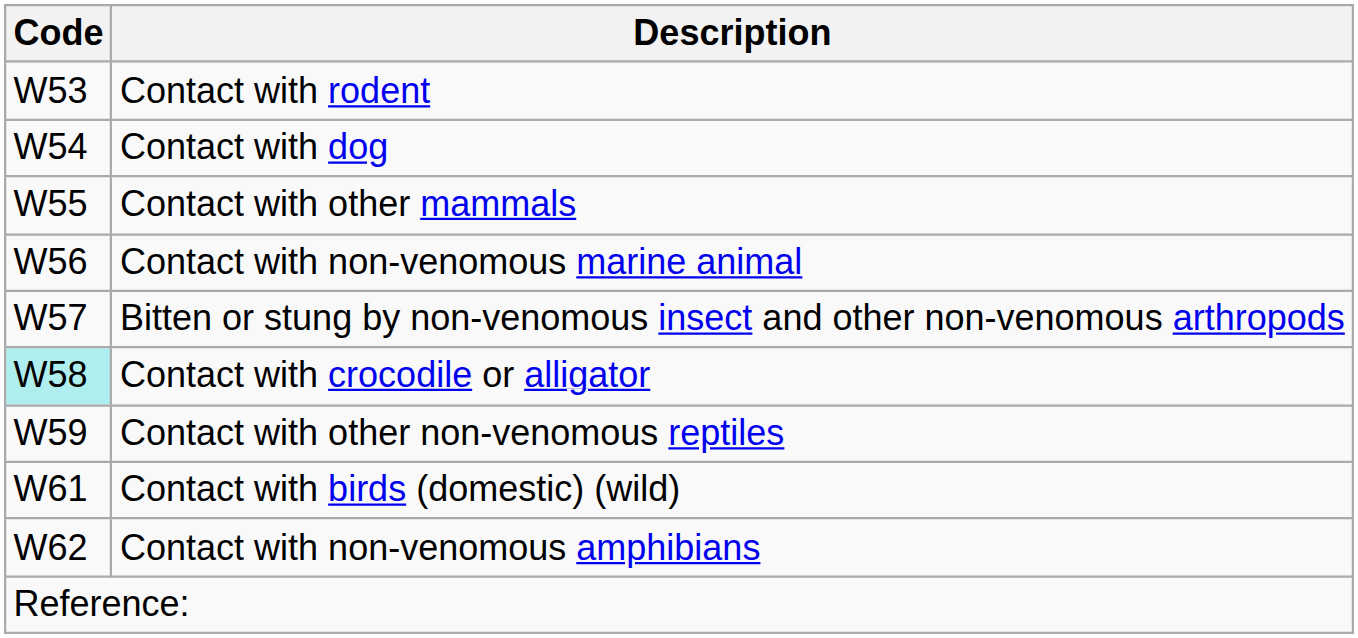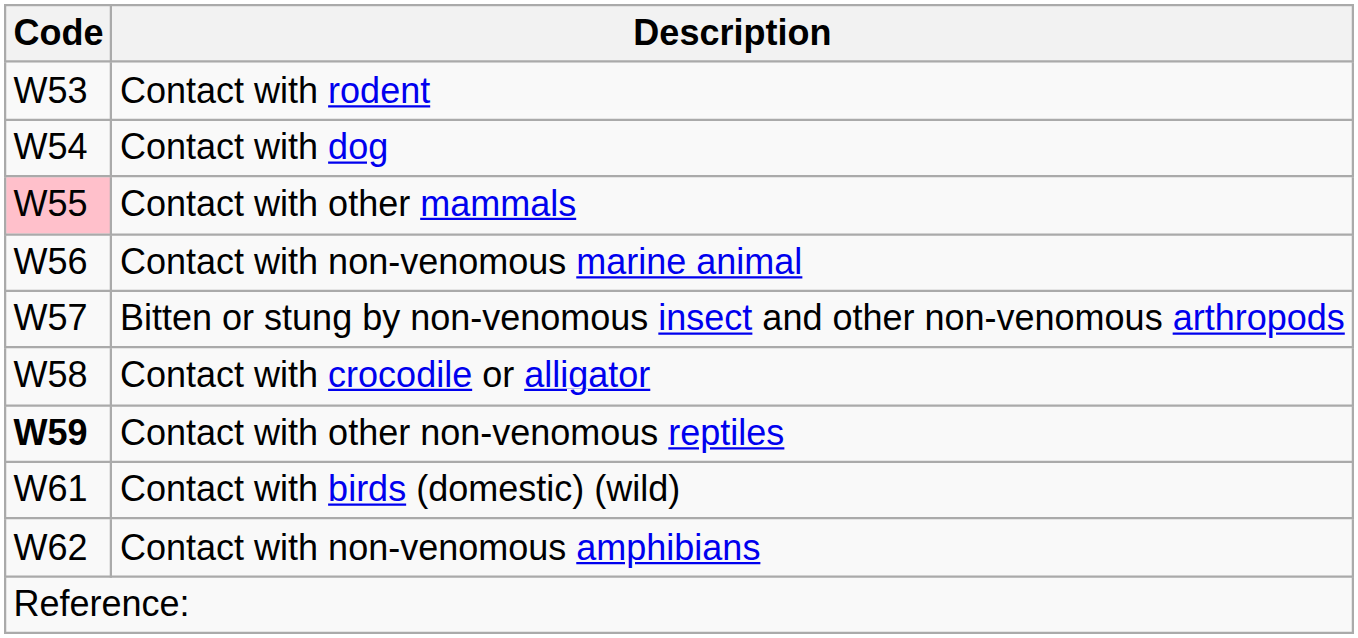(50, 204) no background -> (50, 204) pink background
(50, 375) paleturquoise background -> (50, 375) no background
(50, 432) normal -> (50, 432) bold
